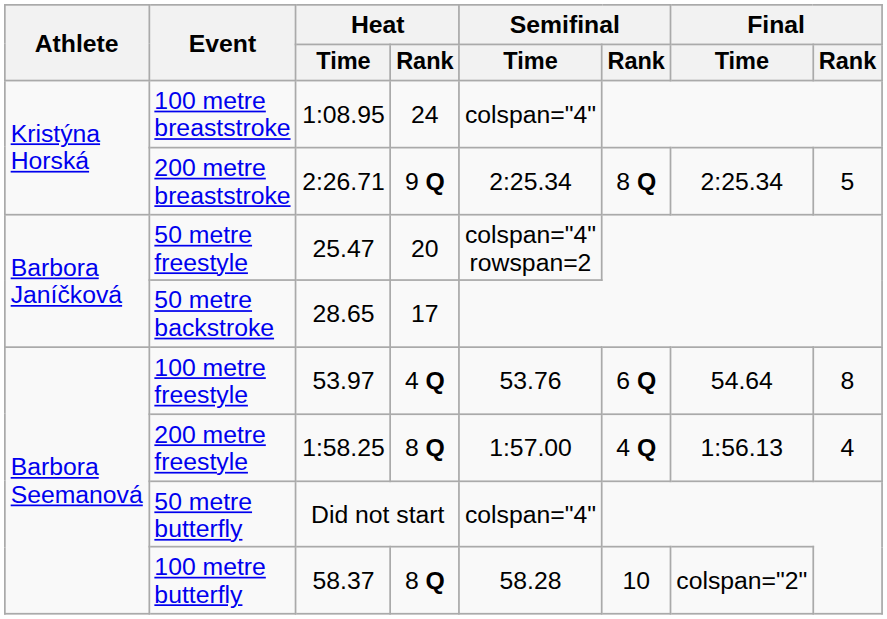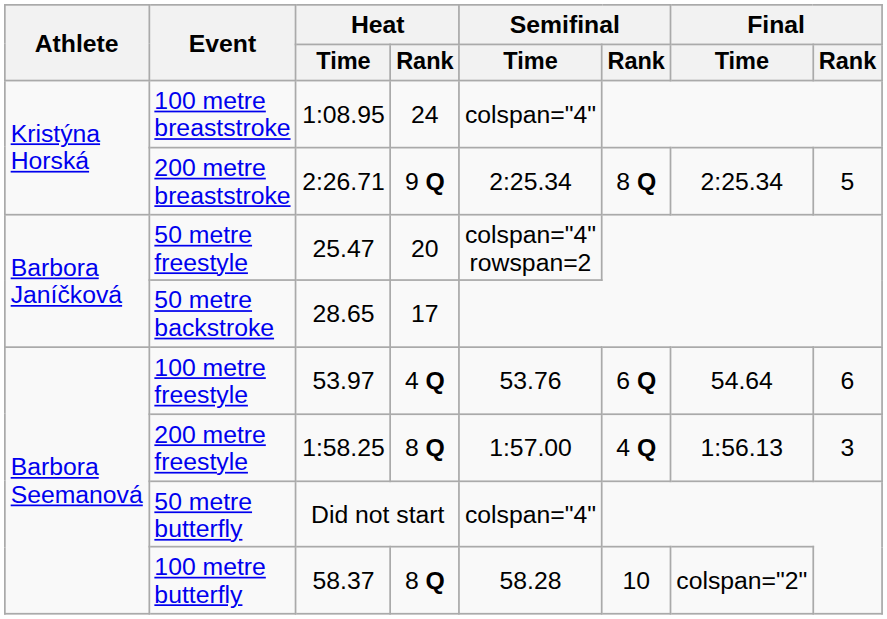(847, 381) 8 -> (847, 381) 6
(847, 448) 4 -> (847, 448) 3
